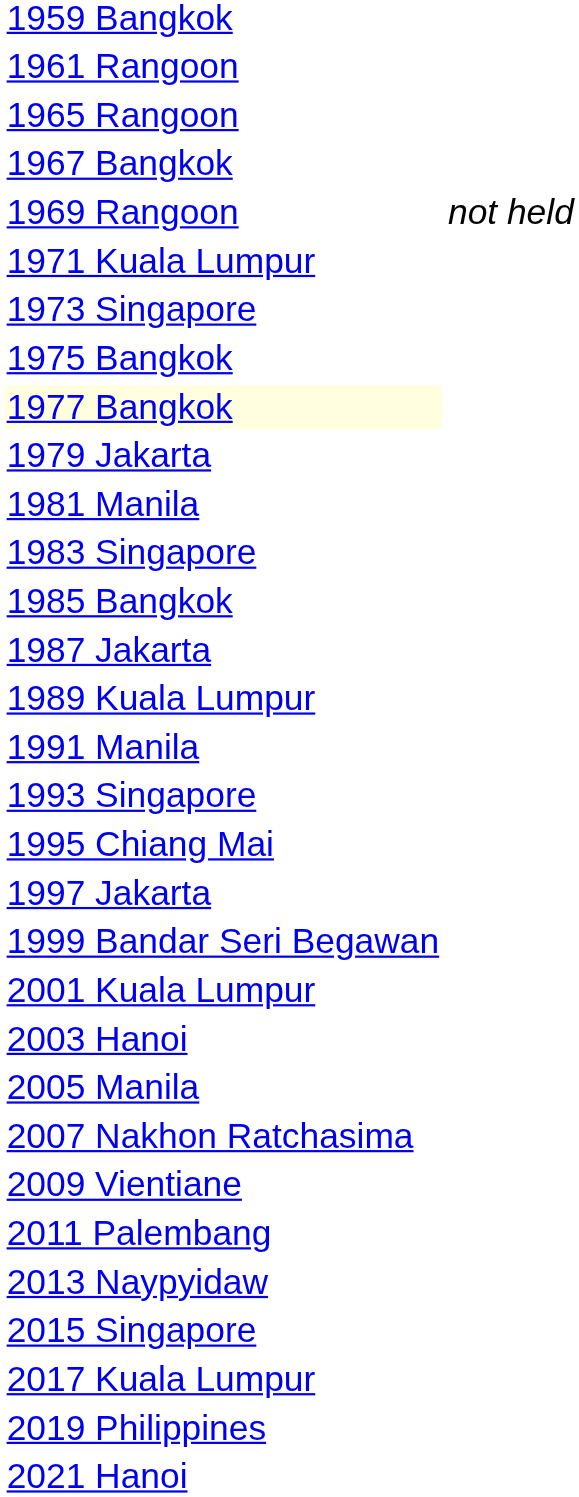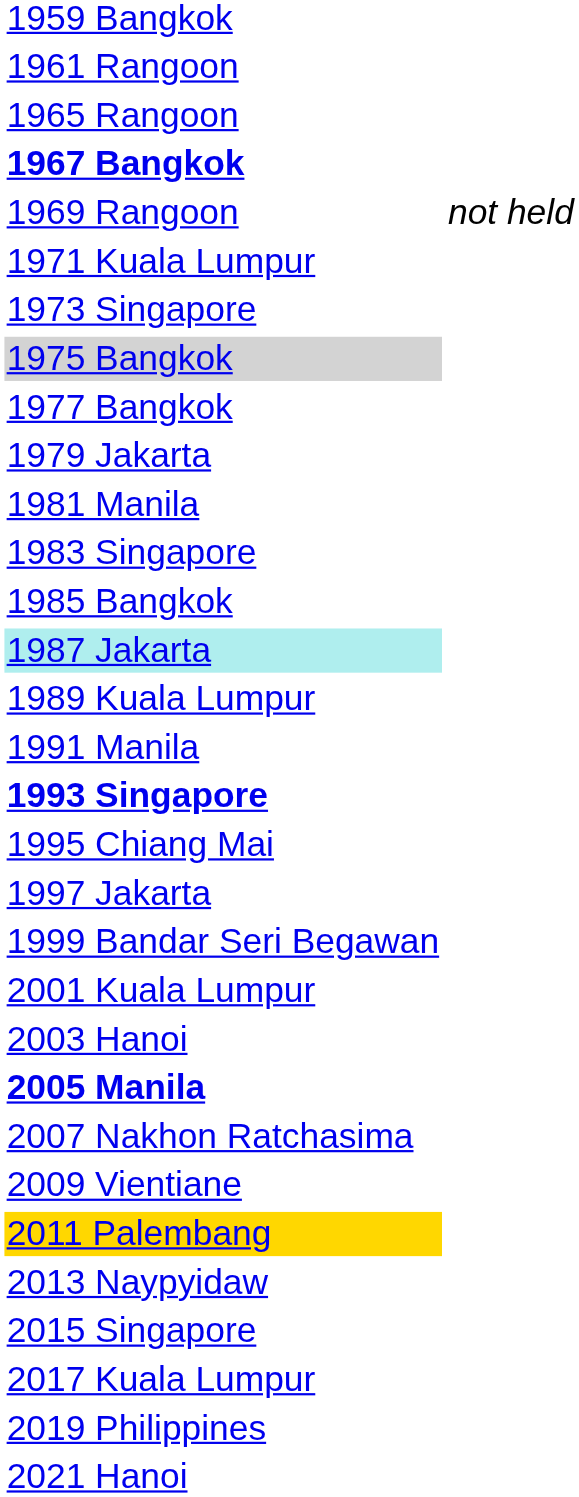(120, 163) normal -> (126, 163) bold
(120, 358) no background -> (120, 358) lightgrey background
(120, 406) lightyellow background -> (120, 406) no background
(109, 649) no background -> (109, 649) paleturquoise background
(131, 795) normal -> (137, 795) bold
(103, 1087) normal -> (106, 1087) bold
(139, 1233) no background -> (139, 1233) gold background
